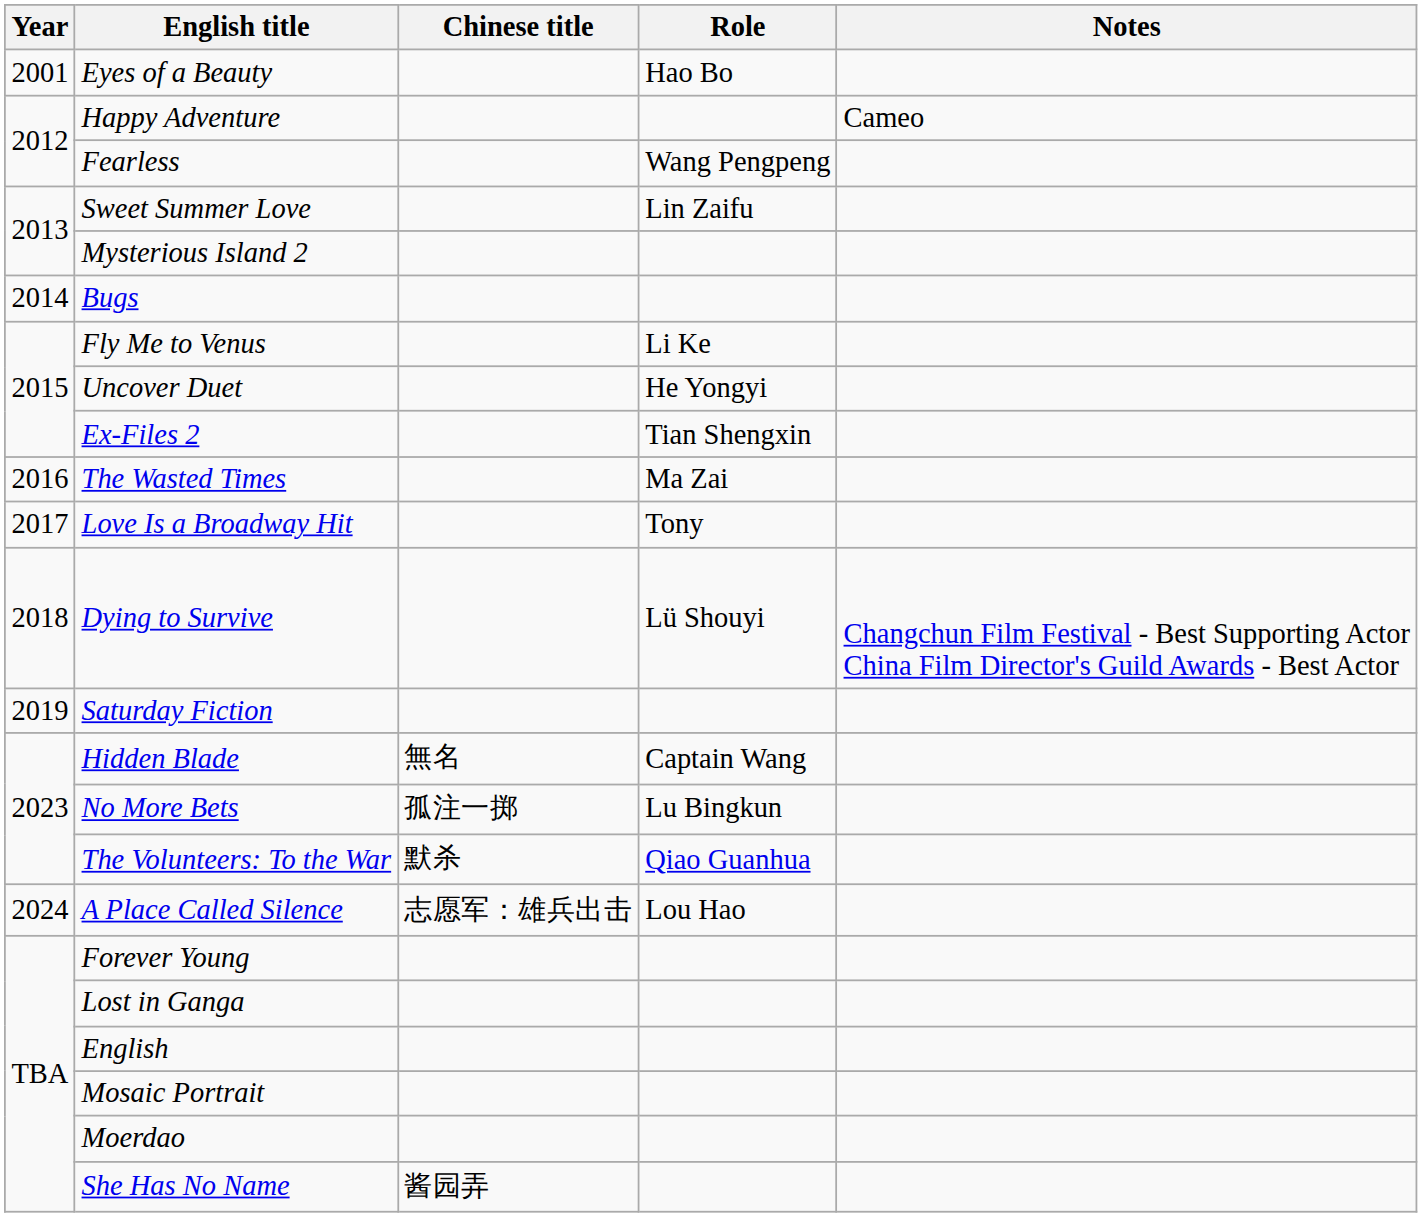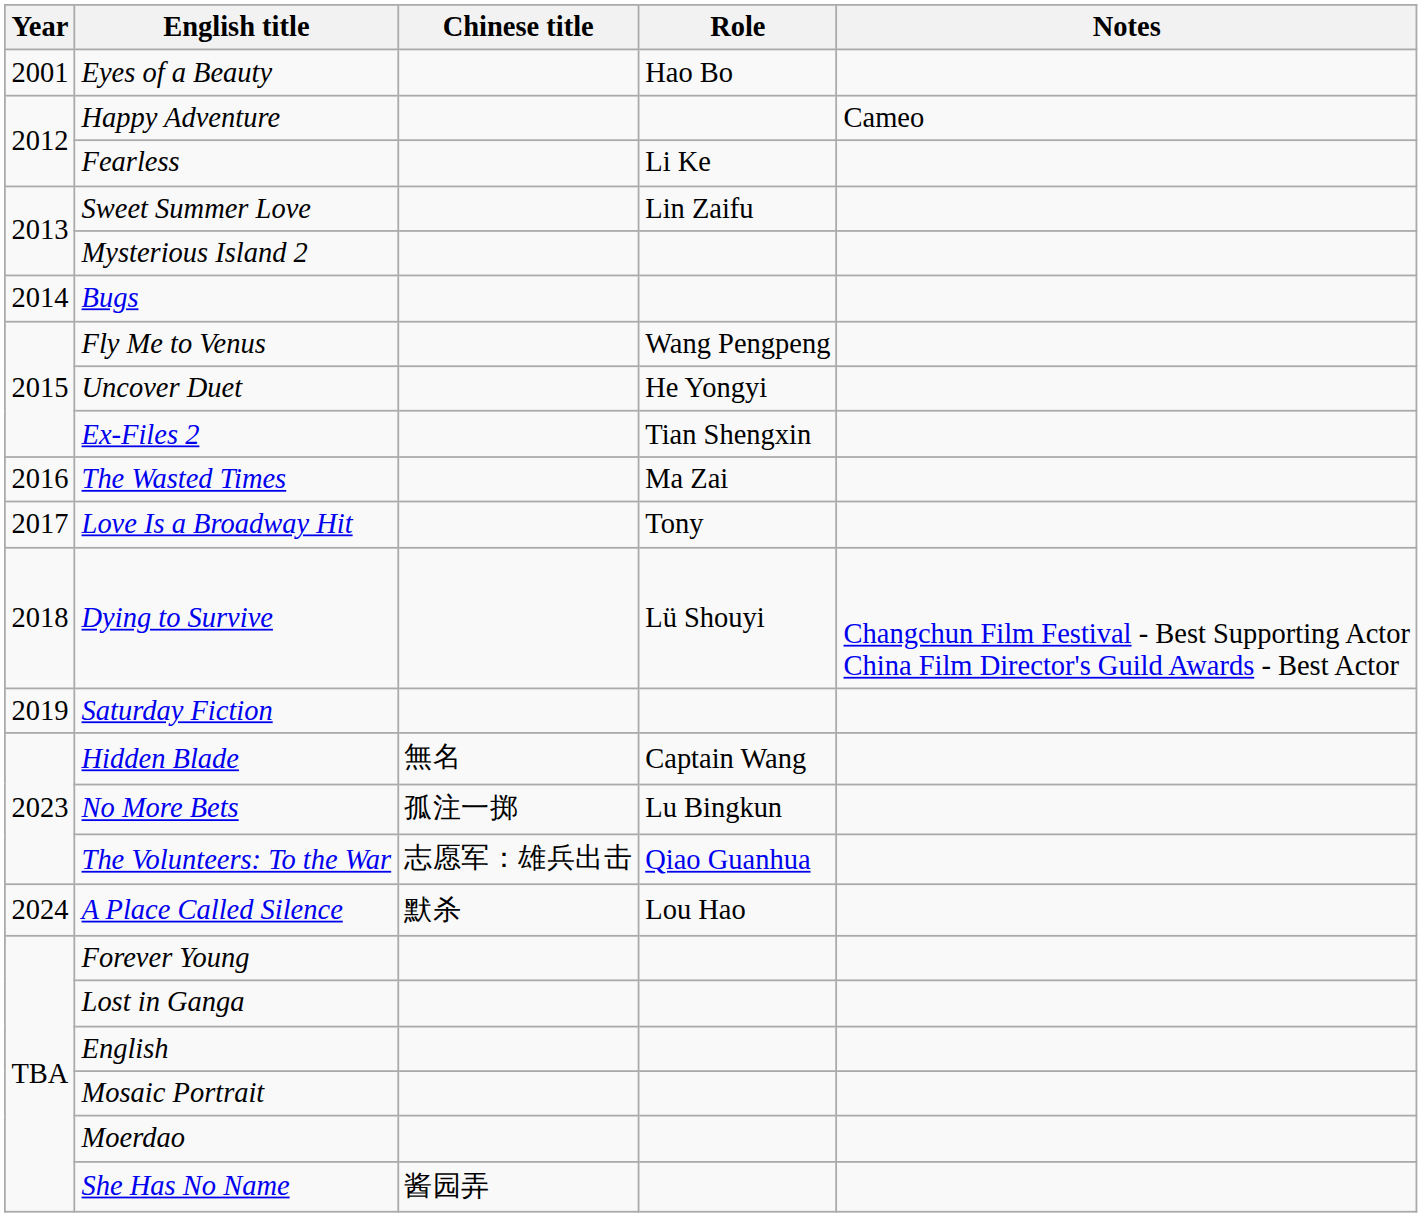(738, 162) Wang Pengpeng -> (678, 162) Li Ke
(678, 343) Li Ke -> (738, 343) Wang Pengpeng
(433, 858) 默杀 -> (518, 858) 志愿军：雄兵出击
(518, 908) 志愿军：雄兵出击 -> (433, 908) 默杀
